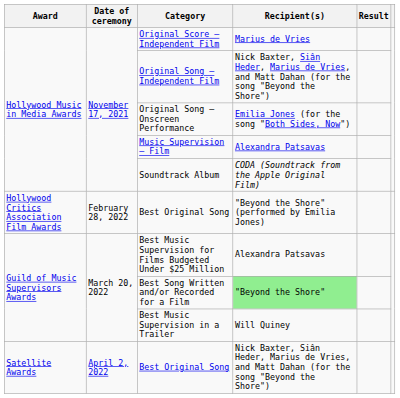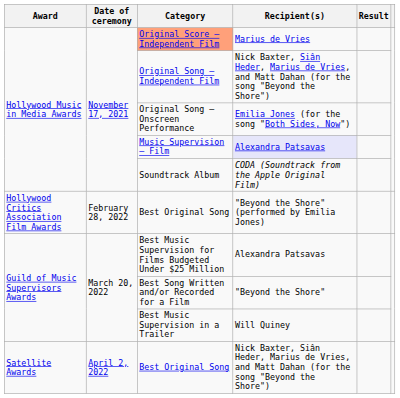(179, 39) no background -> (179, 39) lightsalmon background
(280, 147) no background -> (280, 147) lavender background
(280, 292) lightgreen background -> (280, 292) no background
